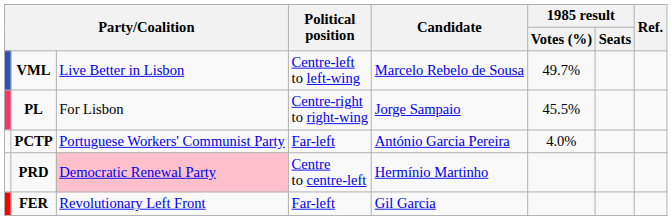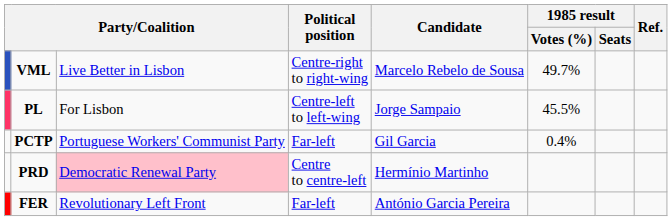(326, 70) Centre-left to left-wing -> (330, 70) Centre-right to right-wing
(330, 109) Centre-right to right-wing -> (326, 109) Centre-left to left-wing
(442, 141) António Garcia Pereira -> (405, 141) Gil Garcia
(561, 141) 4.0% -> (561, 141) 0.4%
(405, 203) Gil Garcia -> (442, 203) António Garcia Pereira
